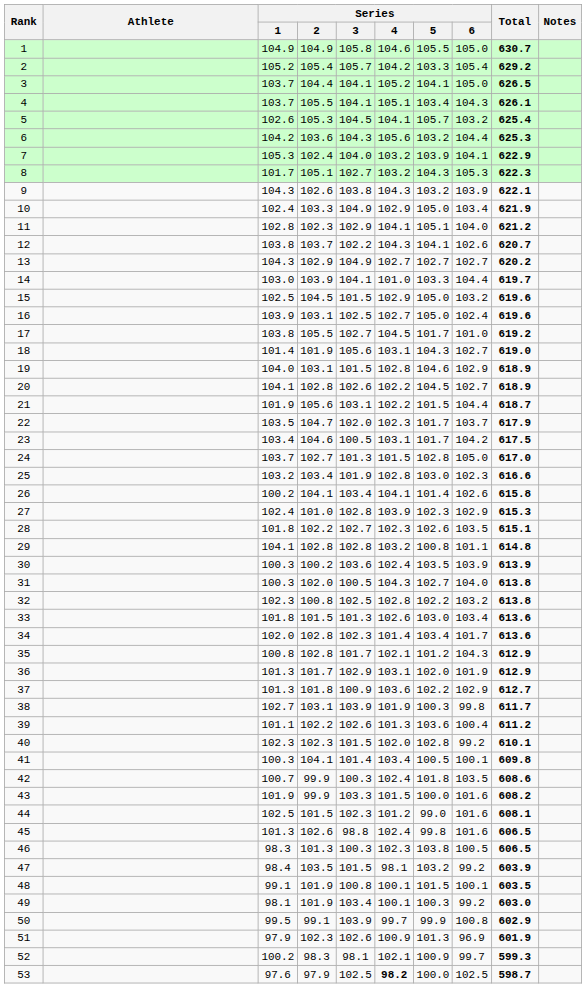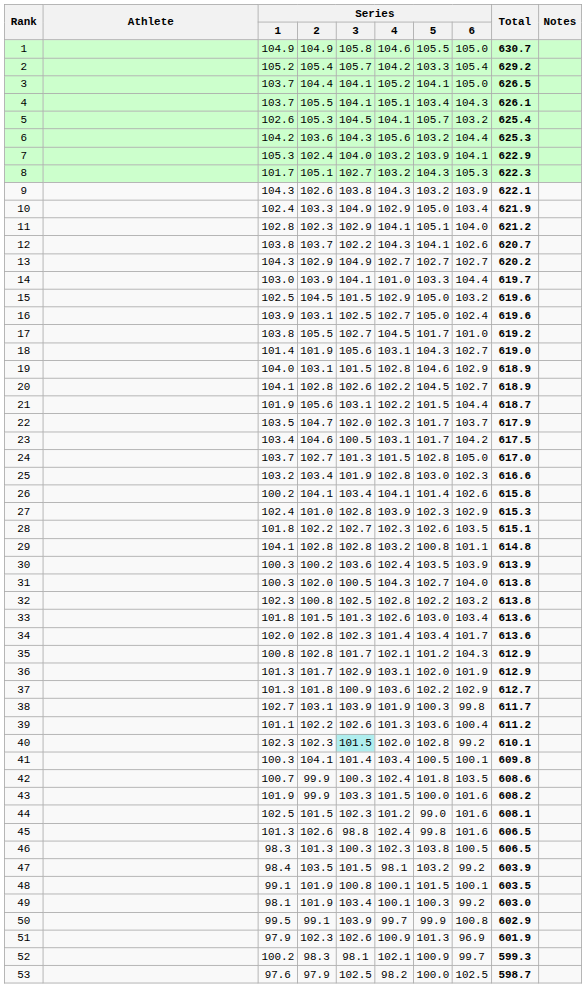(355, 743) no background -> (355, 743) paleturquoise background
(394, 974) bold -> (394, 974) normal
